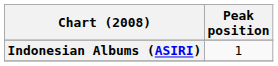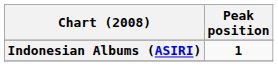(238, 51) normal -> (238, 51) bold
